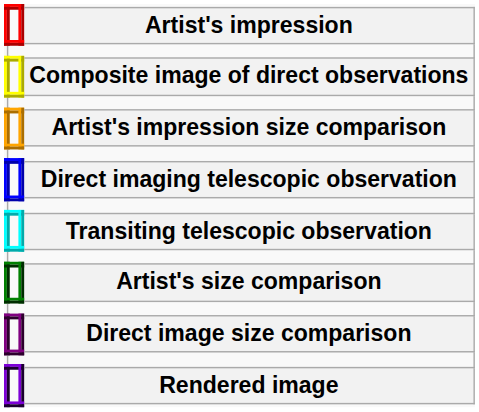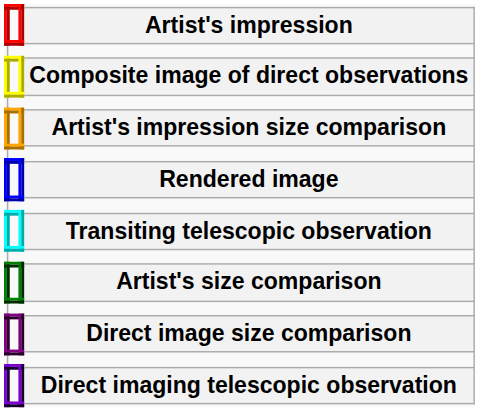(249, 179) Direct imaging telescopic observation -> (249, 179) Rendered image
(249, 385) Rendered image -> (249, 385) Direct imaging telescopic observation
